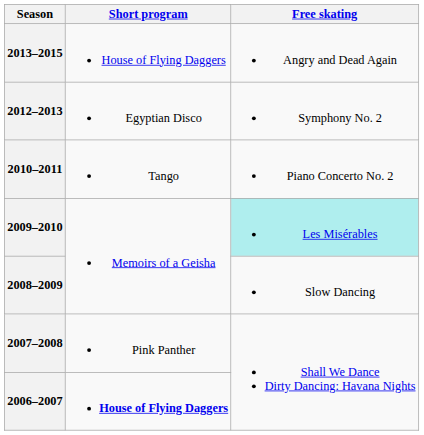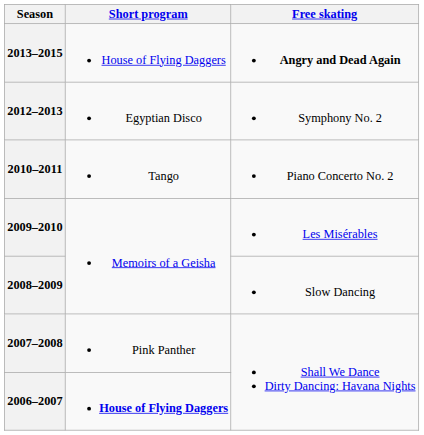(325, 60) normal -> (325, 60) bold
(325, 234) paleturquoise background -> (325, 234) no background
